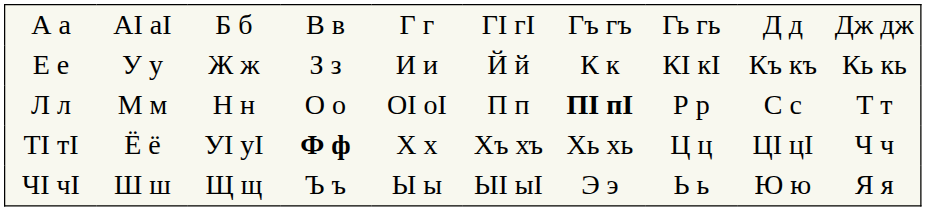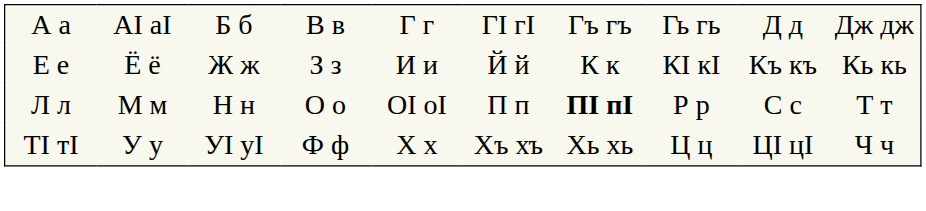(142, 65) У у -> (142, 65) Ё ё
(142, 145) Ё ё -> (142, 145) У у
(325, 145) bold -> (325, 145) normal
- row: (51, 185)
